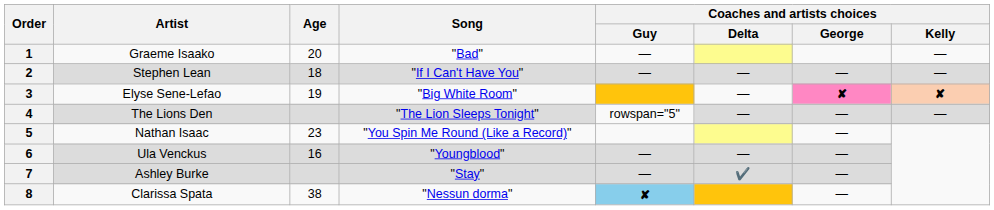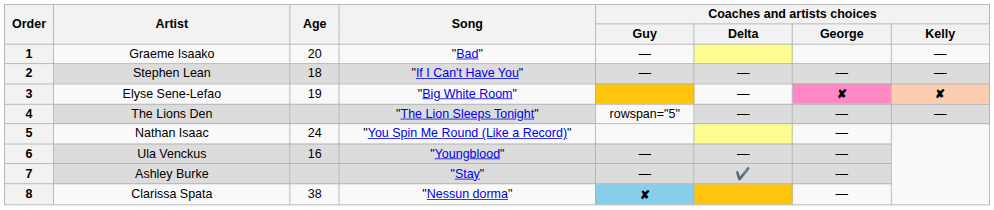(315, 133) 23 -> (315, 133) 24
